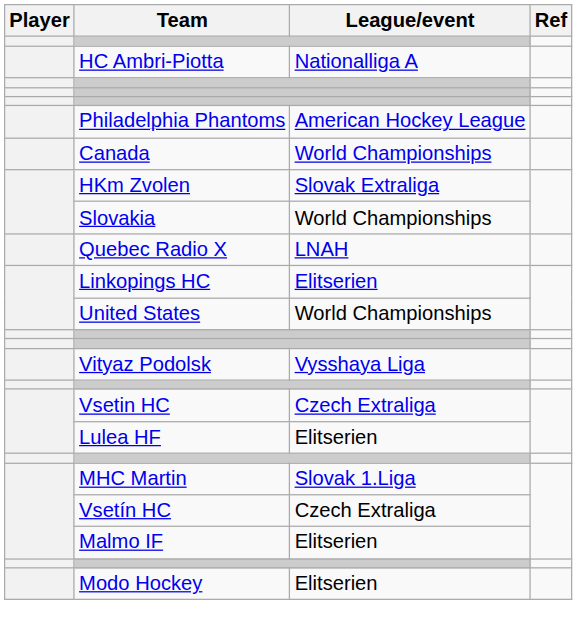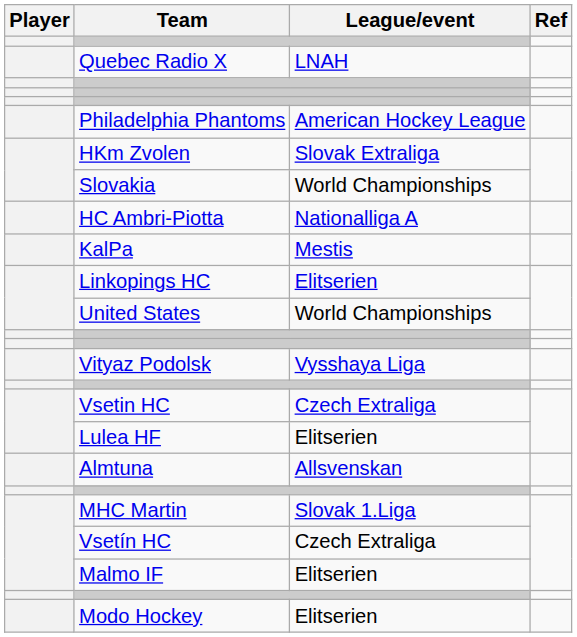rows swapped: (153, 249) <-> (151, 61)
- row: (114, 153)
+ row: (106, 249)
+ row: (116, 469)
